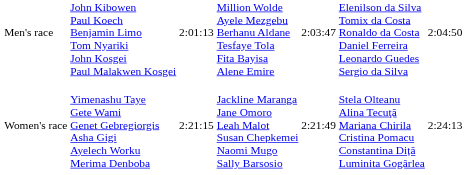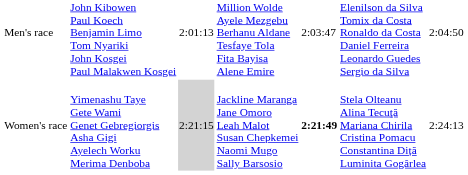(196, 125) no background -> (196, 125) lightgrey background
(319, 125) normal -> (319, 125) bold
